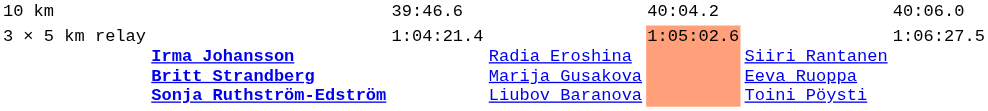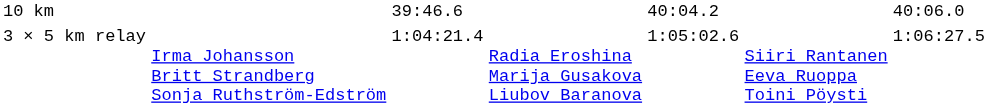(269, 76) bold -> (269, 76) normal
(693, 37) lightsalmon background -> (693, 37) no background
